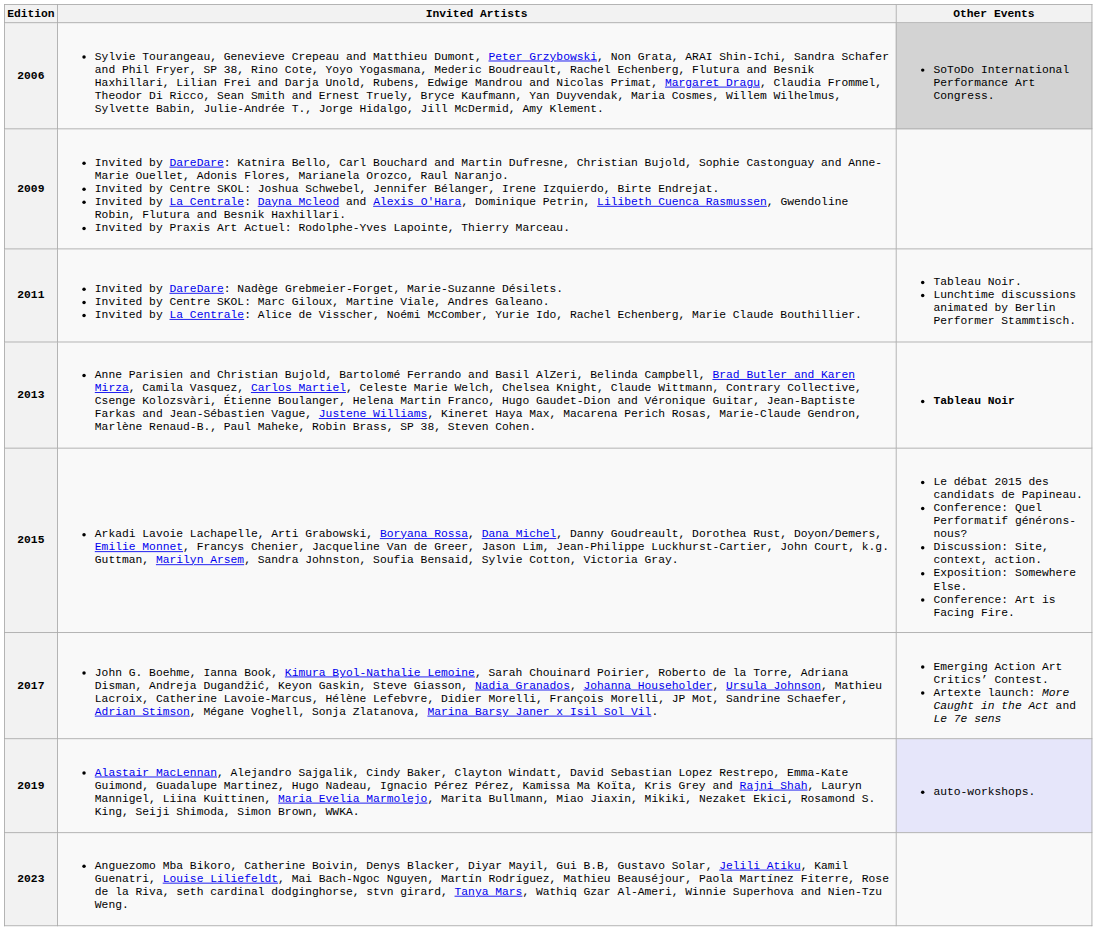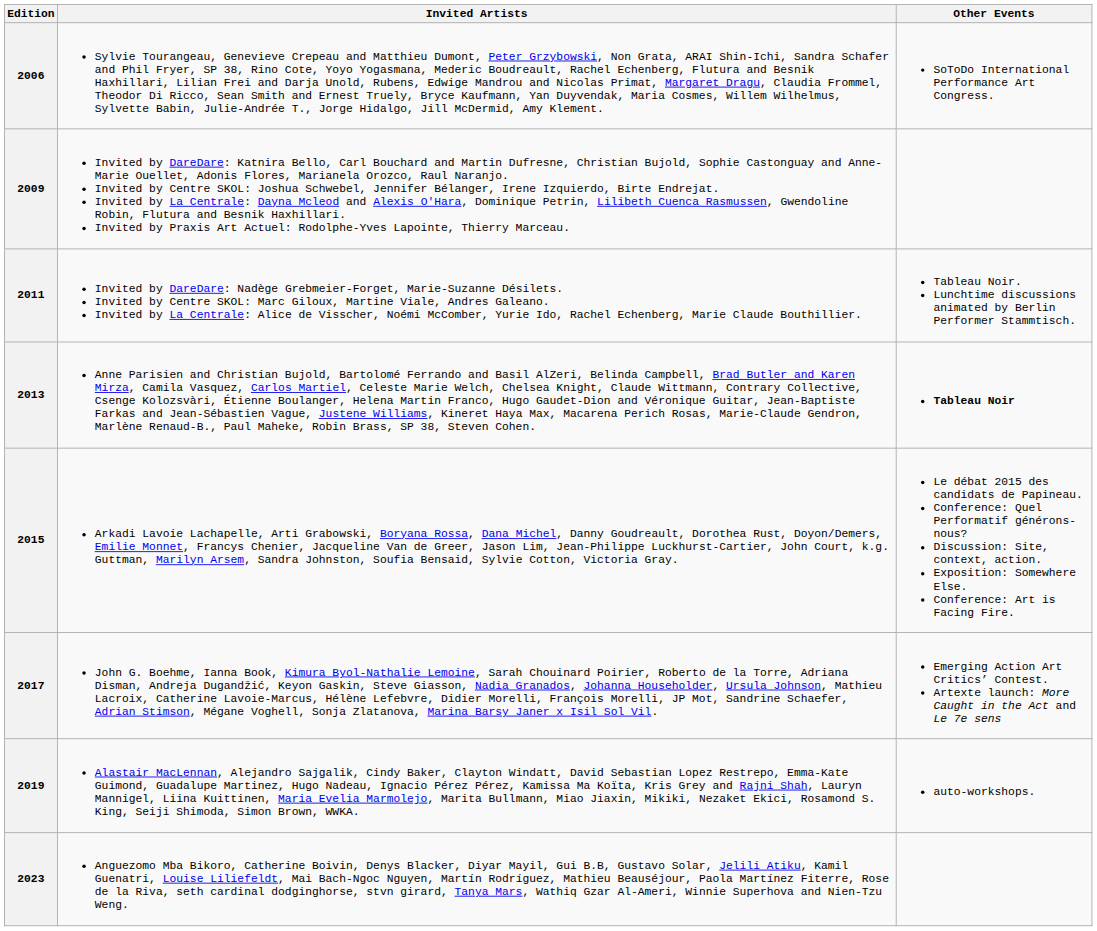(994, 83) lightgrey background -> (994, 83) no background
(994, 792) lavender background -> (994, 792) no background
